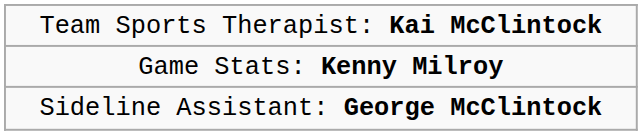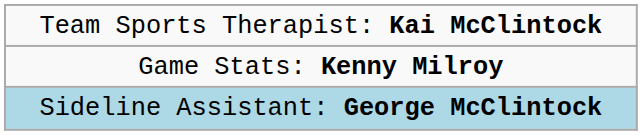(321, 108) no background -> (321, 108) lightblue background
